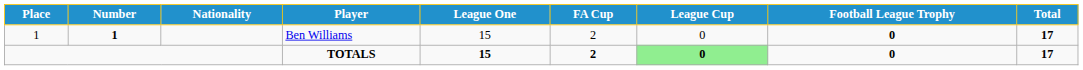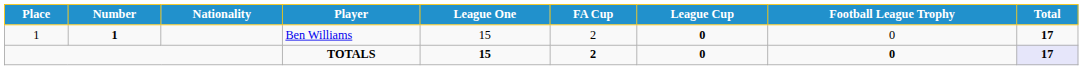(702, 35) normal -> (702, 35) bold
(892, 35) bold -> (892, 35) normal
(702, 55) lightgreen background -> (702, 55) no background
(1047, 55) no background -> (1047, 55) lavender background
